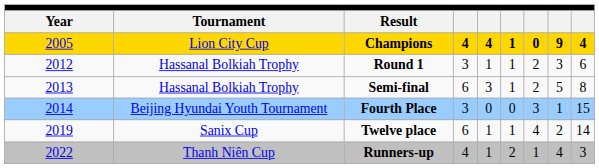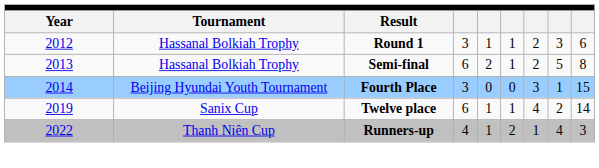- row: (399, 43)
(489, 87) 3 -> (489, 65) 2
